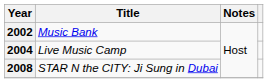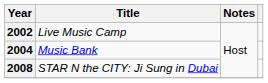(68, 31) Music Bank -> (82, 31) Live Music Camp
(82, 50) Live Music Camp -> (68, 50) Music Bank
